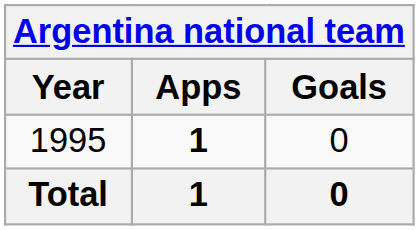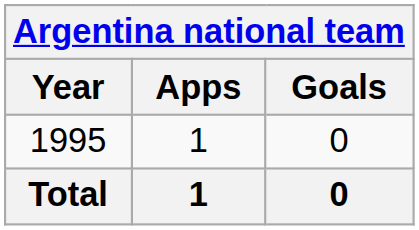(198, 140) bold -> (198, 140) normal
